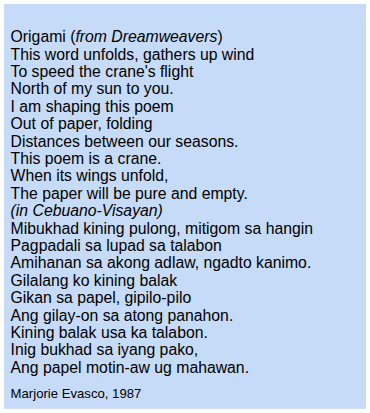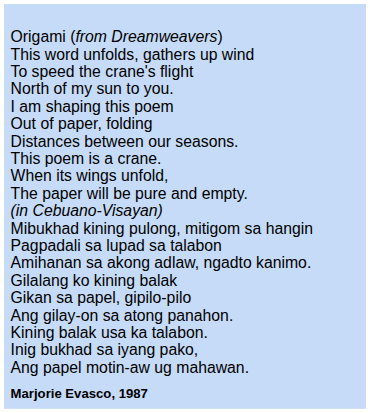(76, 394) normal -> (79, 393) bold
